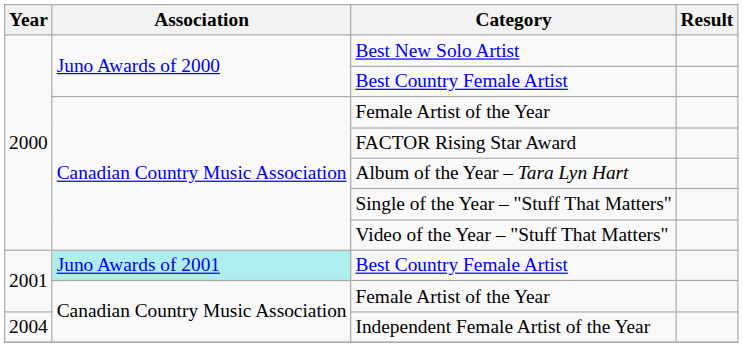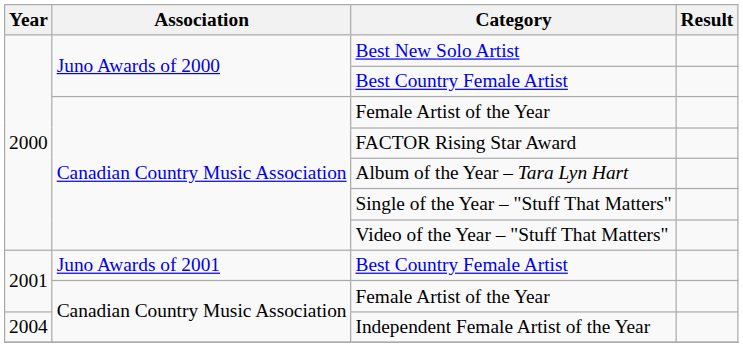(138, 265) paleturquoise background -> (138, 265) no background
